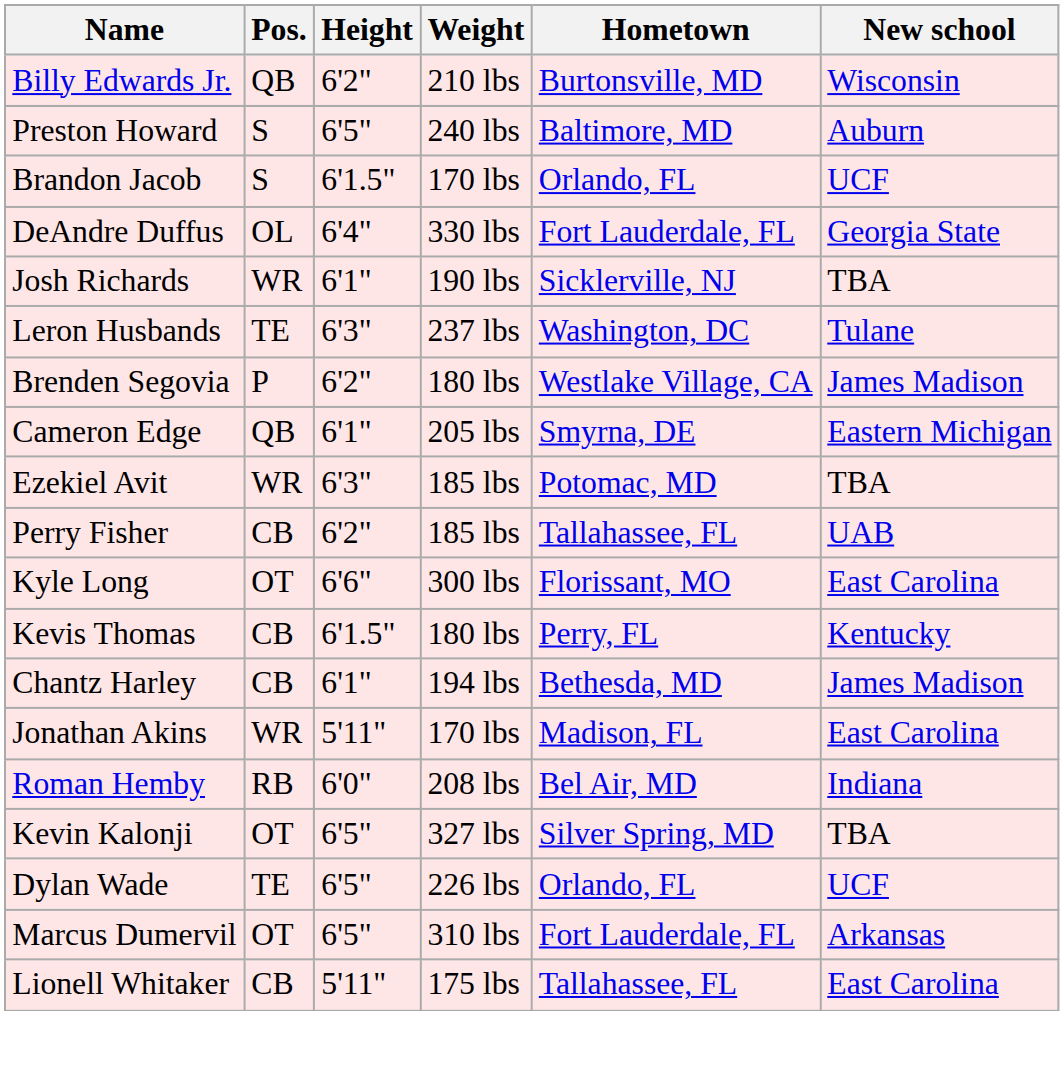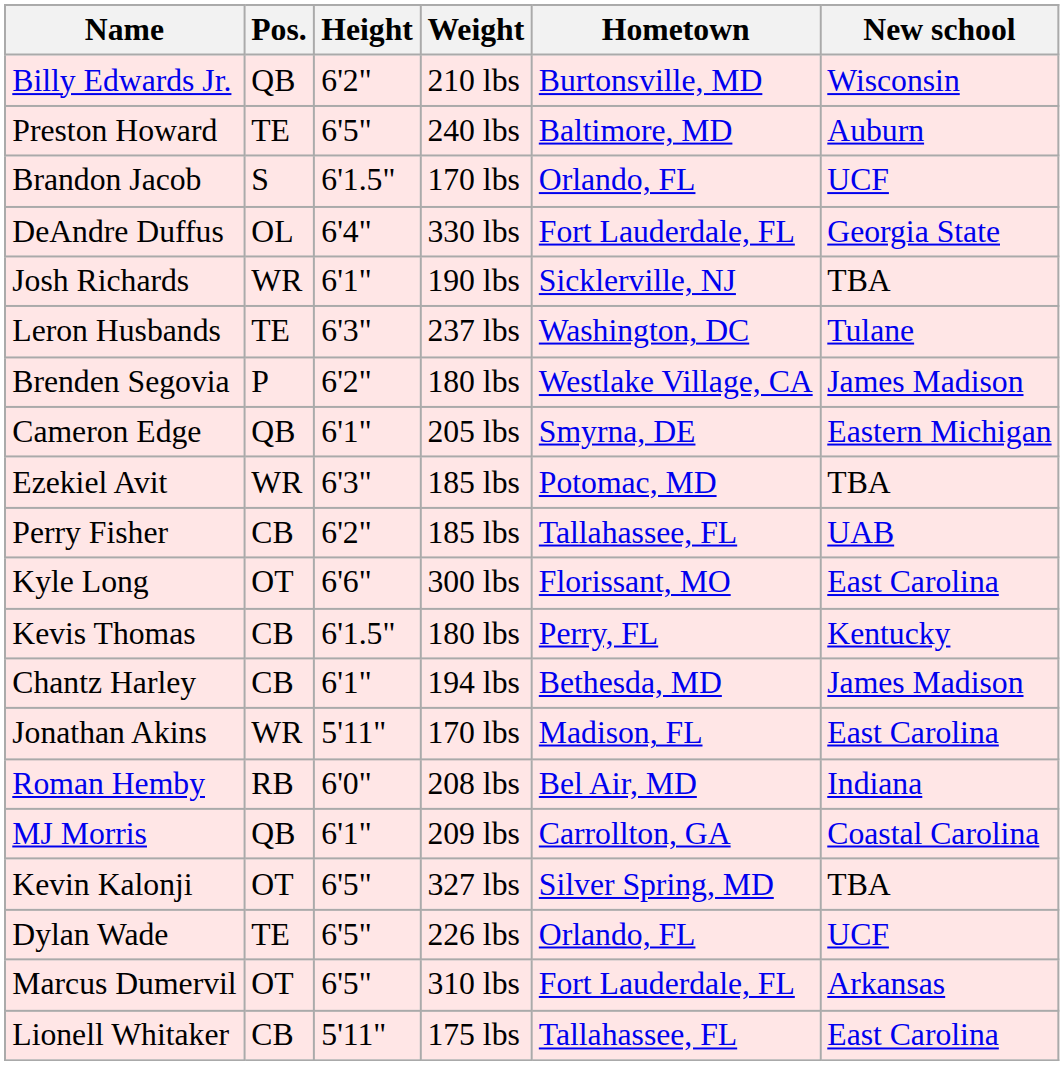(260, 130) S -> (271, 130) TE
+ row: (80, 833)
